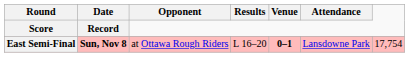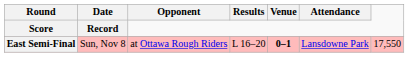(103, 44) bold -> (103, 44) normal
(388, 44) 17,754 -> (387, 44) 17,550
